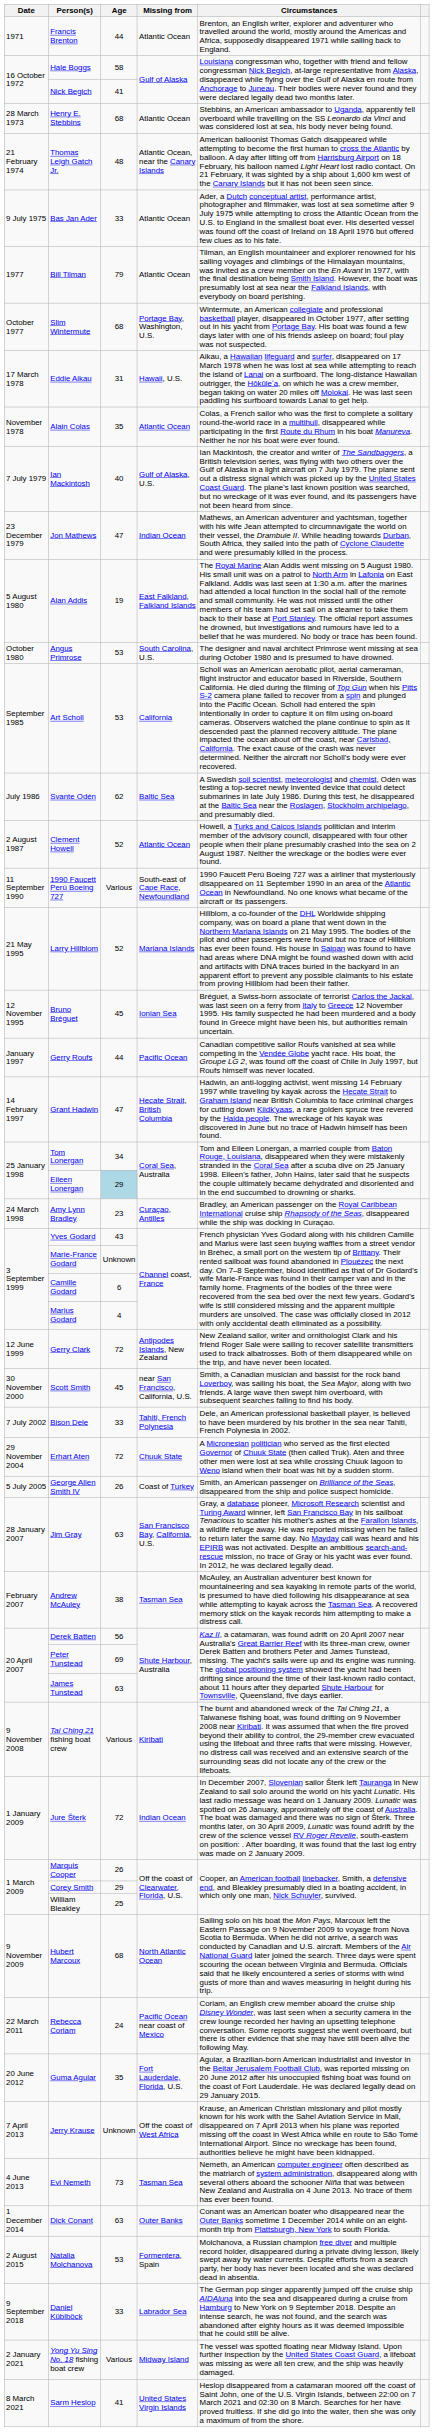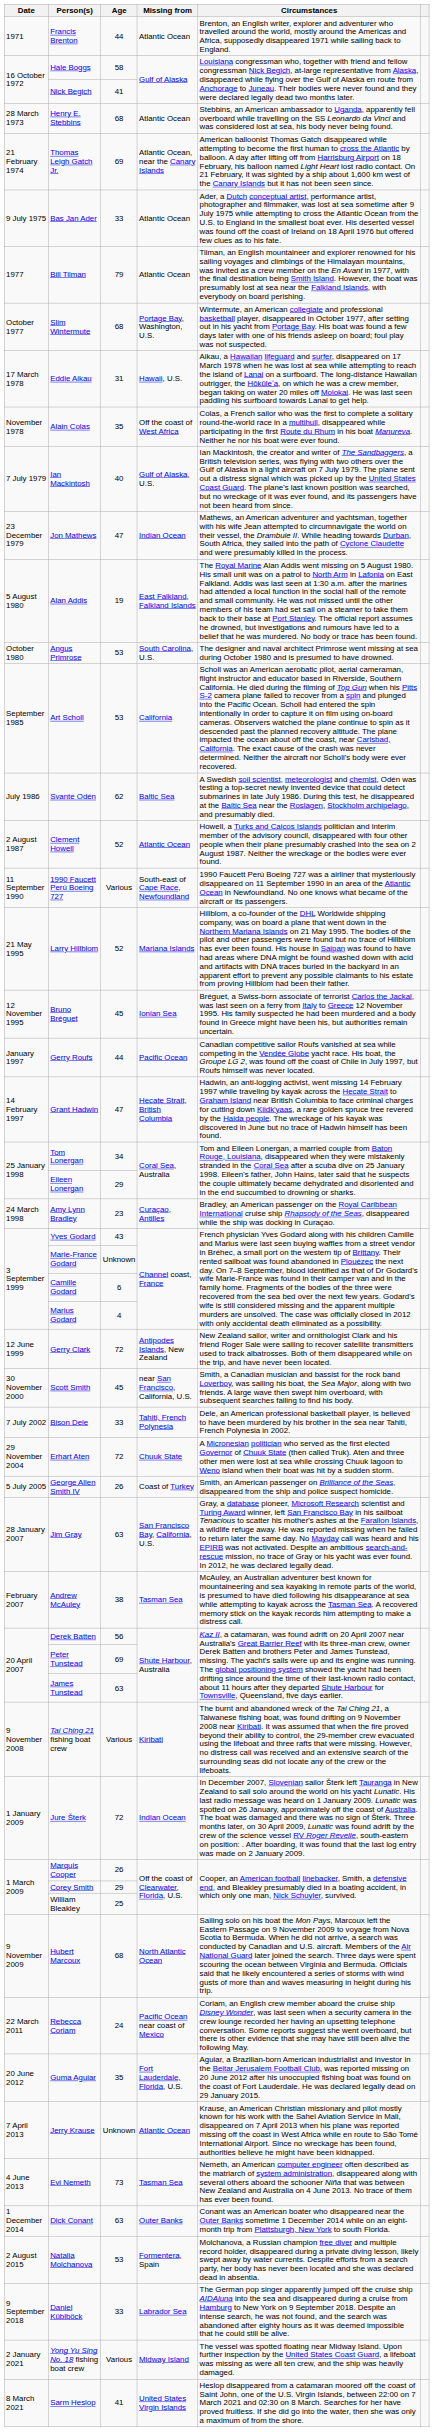(119, 161) 48 -> (119, 161) 69
(165, 426) Atlantic Ocean -> (166, 426) Off the coast of West Africa
(119, 1184) lightblue background -> (119, 1184) no background
(166, 2130) Off the coast of West Africa -> (165, 2130) Atlantic Ocean
